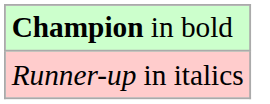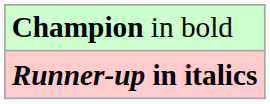(128, 74) normal -> (135, 74) bold
